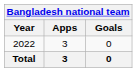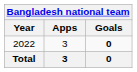(109, 43) normal -> (109, 43) bold
